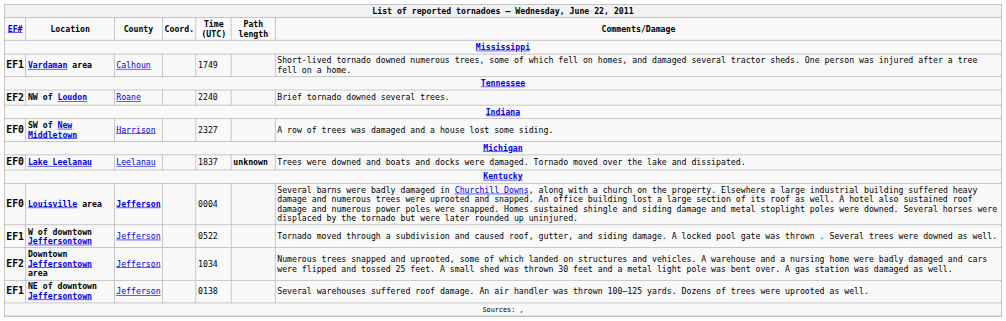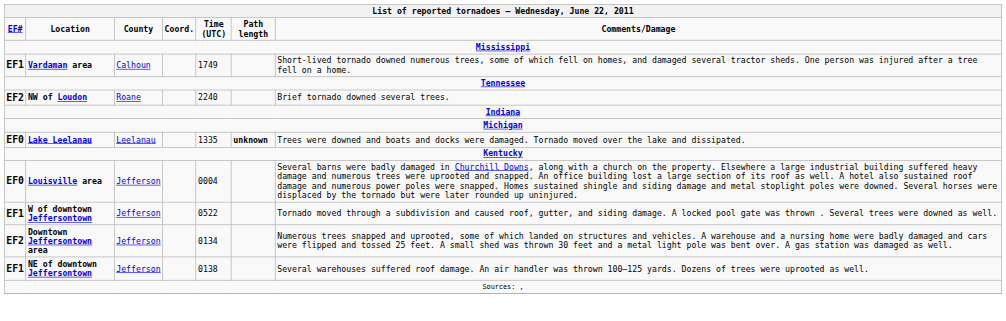- row: (53, 130)
(208, 162) 1837 -> (208, 140) 1335
(138, 204) bold -> (138, 181) normal
(208, 264) 1034 -> (208, 241) 0134
